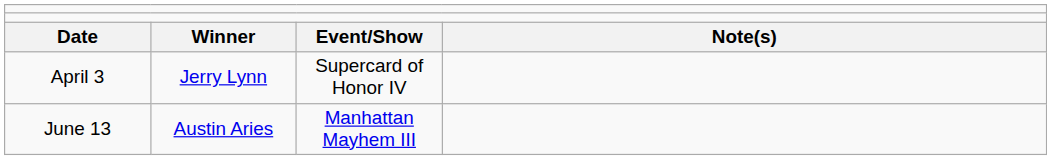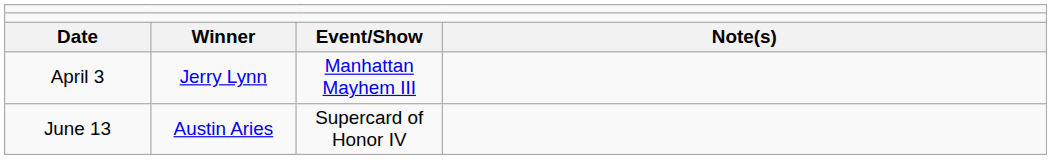(369, 77) Supercard of Honor IV -> (369, 77) Manhattan Mayhem III
(369, 128) Manhattan Mayhem III -> (369, 128) Supercard of Honor IV
